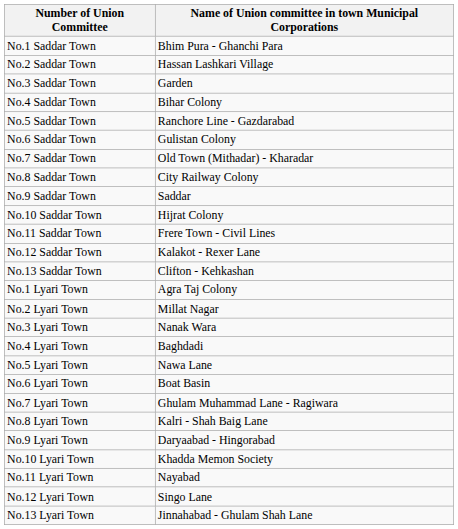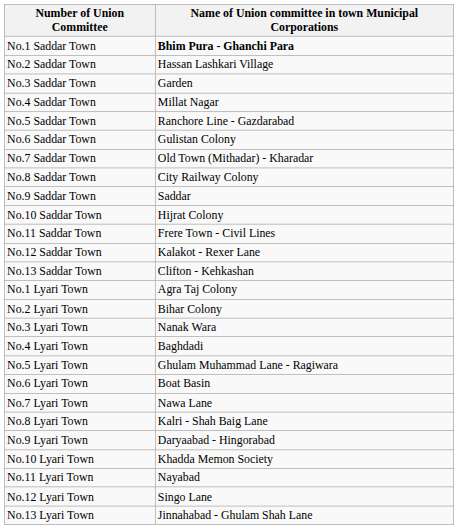(220, 45) normal -> (226, 45) bold
(190, 102) Bihar Colony -> (188, 102) Millat Nagar
(188, 308) Millat Nagar -> (190, 308) Bihar Colony
(185, 365) Nawa Lane -> (248, 365) Ghulam Muhammad Lane - Ragiwara
(248, 402) Ghulam Muhammad Lane - Ragiwara -> (185, 402) Nawa Lane
